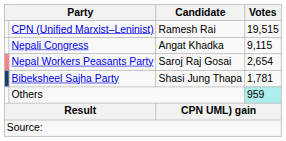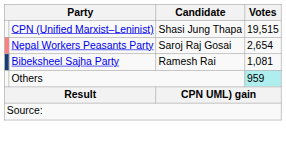(187, 29) Ramesh Rai -> (200, 29) Shasi Jung Thapa
- row: (50, 45)
(200, 78) Shasi Jung Thapa -> (187, 62) Ramesh Rai
(260, 78) 1,781 -> (260, 62) 1,081
